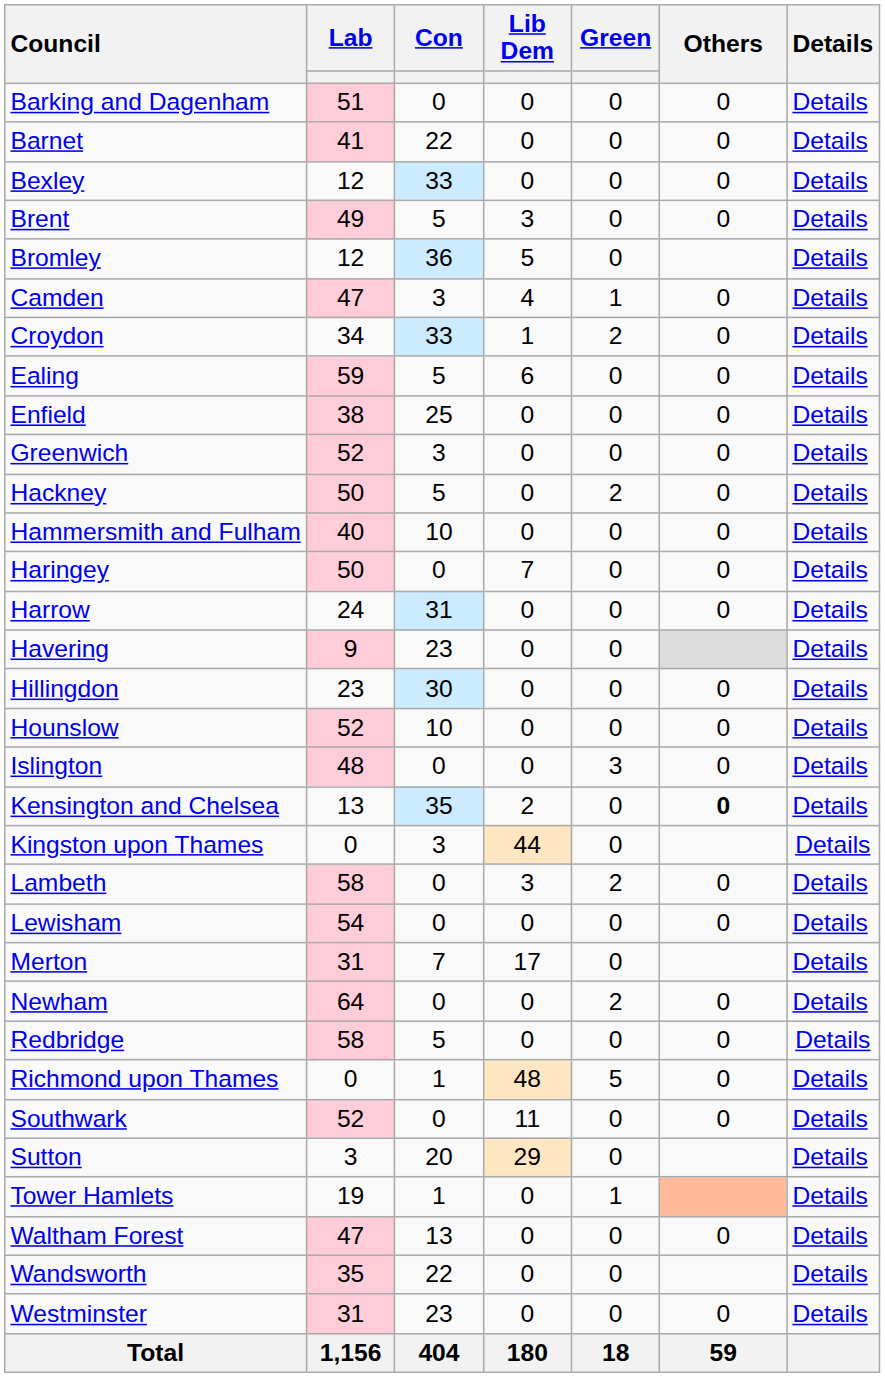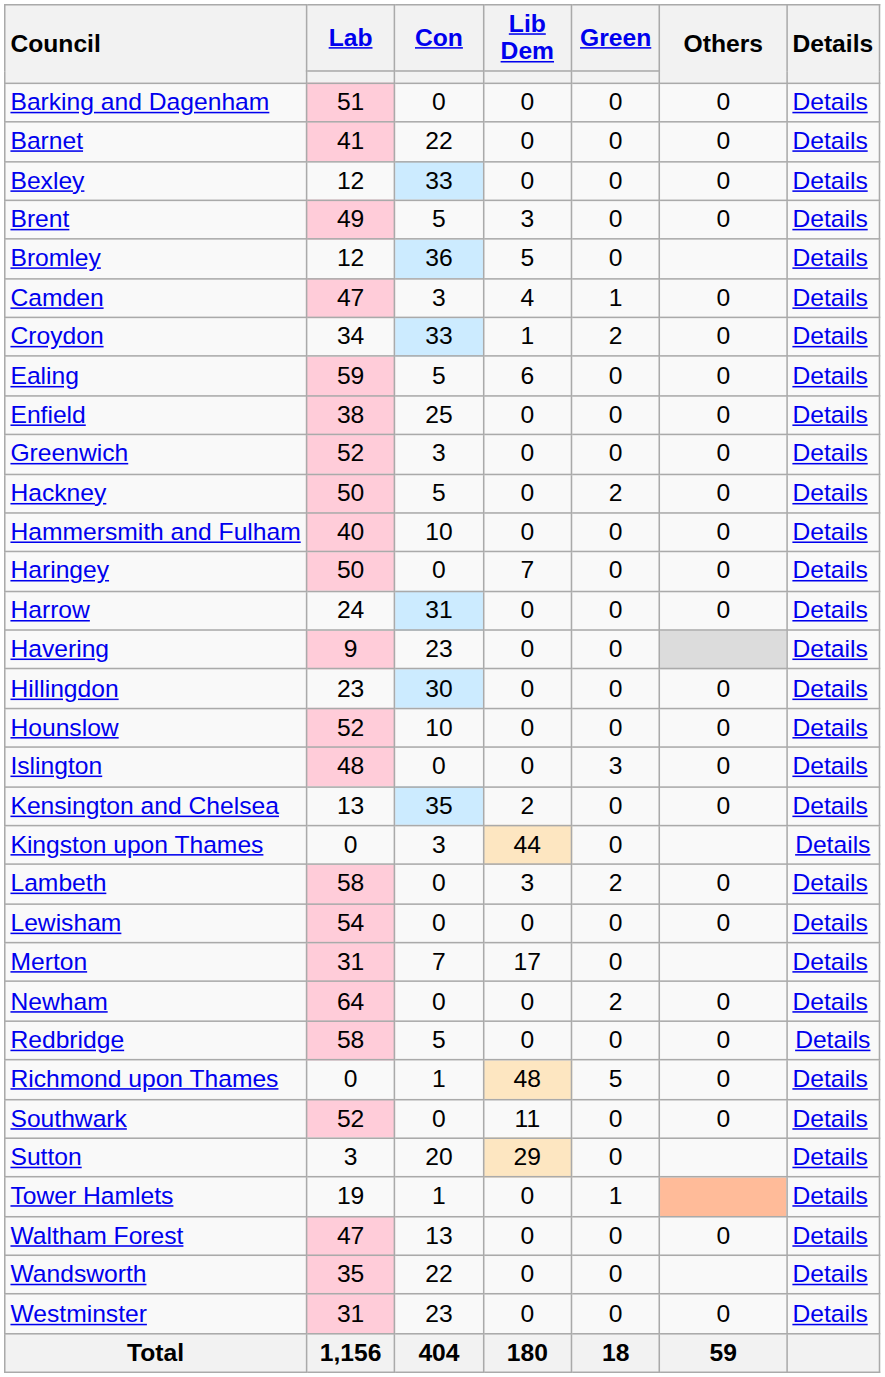(723, 805) bold -> (723, 805) normal
